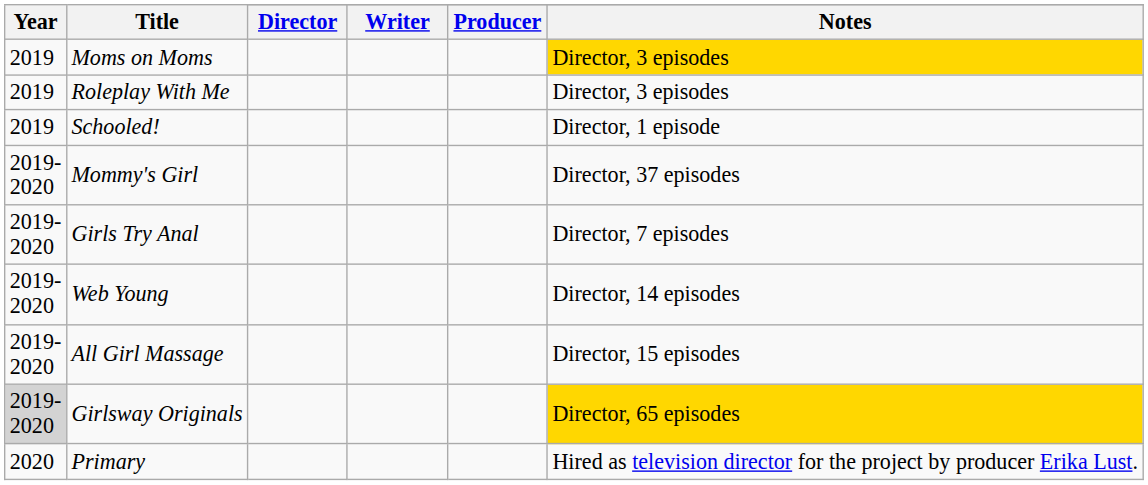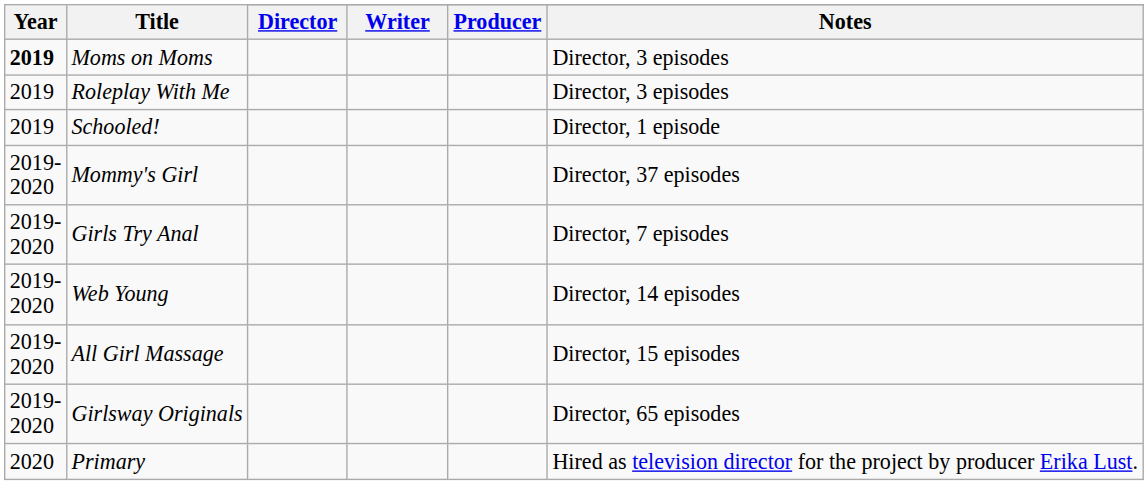(32, 57) normal -> (32, 57) bold
(641, 57) gold background -> (641, 57) no background
(36, 413) lightgrey background -> (36, 413) no background
(646, 413) gold background -> (646, 413) no background
